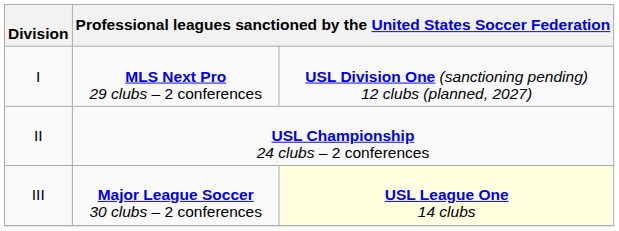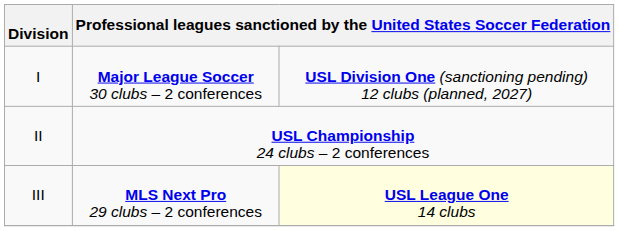(176, 85) MLS Next Pro 29 clubs – 2 conferences -> (176, 85) Major League Soccer 30 clubs – 2 conferences
(176, 204) Major League Soccer 30 clubs – 2 conferences -> (176, 204) MLS Next Pro 29 clubs – 2 conferences
